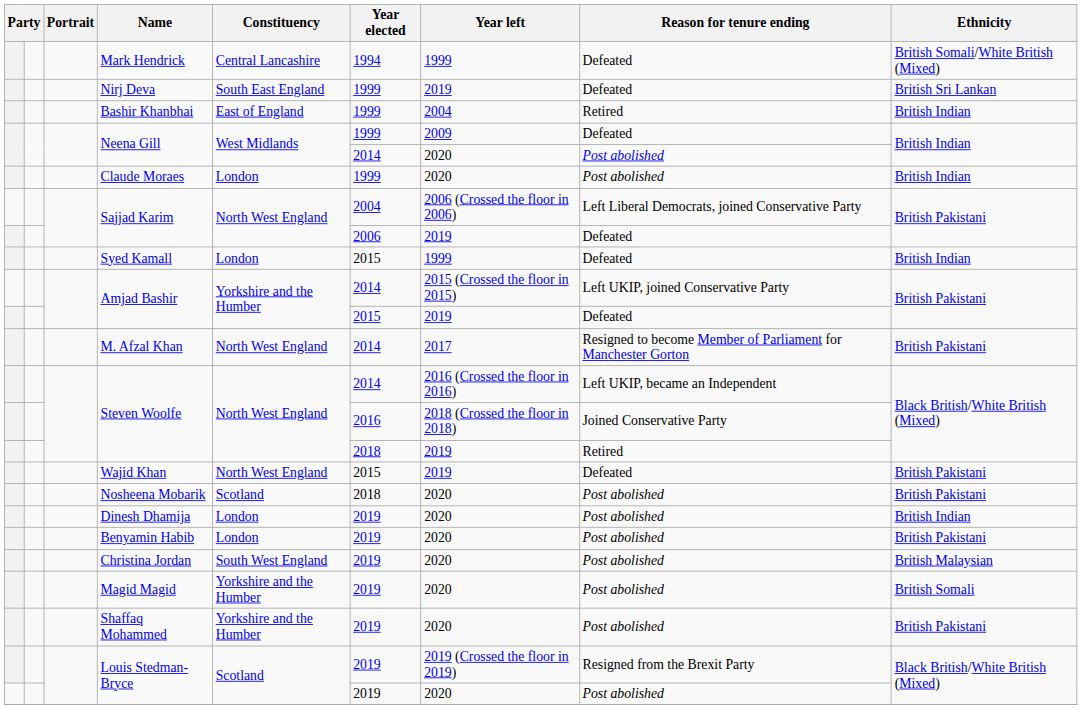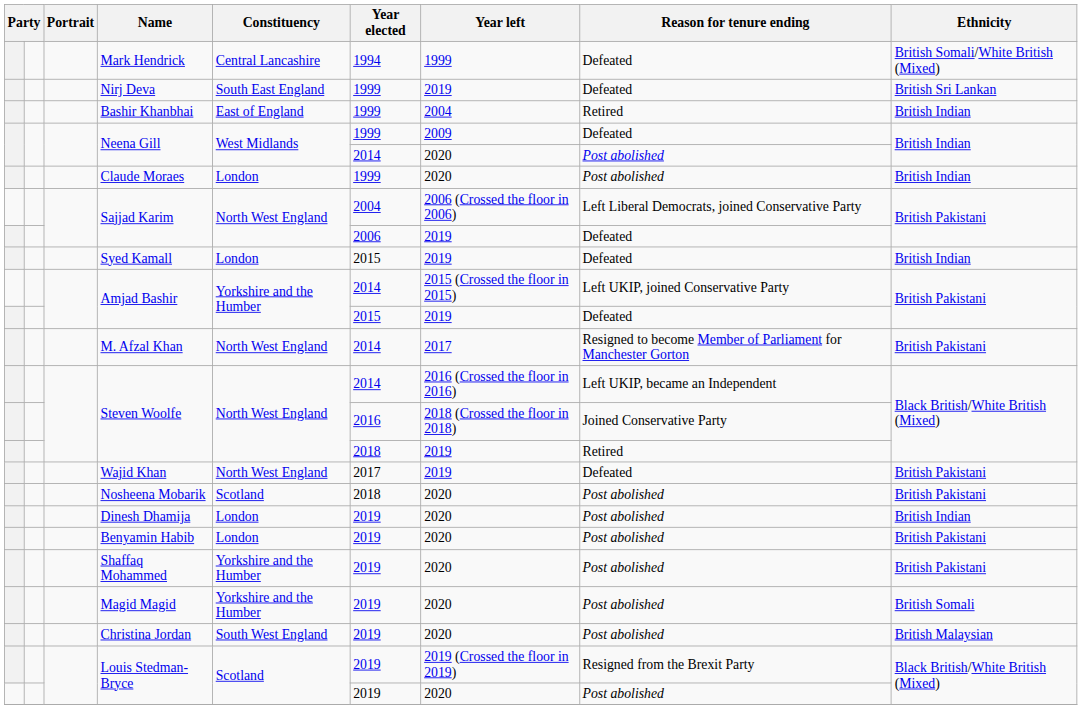(438, 258) 1999 -> (438, 258) 2019
(367, 472) 2015 -> (367, 472) 2017
rows swapped: (14, 560) <-> (14, 627)
